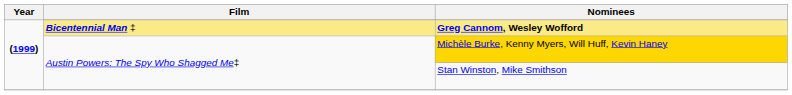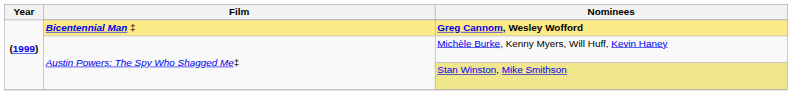(552, 43) gold background -> (552, 43) no background
(502, 70) no background -> (502, 70) khaki background
